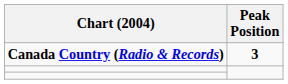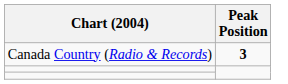(116, 54) bold -> (110, 54) normal
